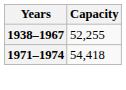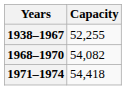+ row: (36, 54)
